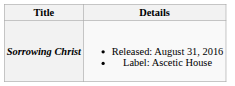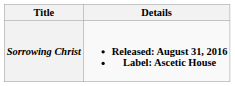(155, 57) normal -> (157, 57) bold
